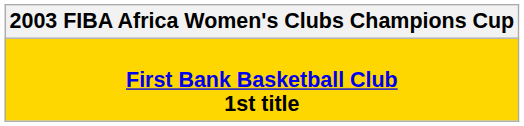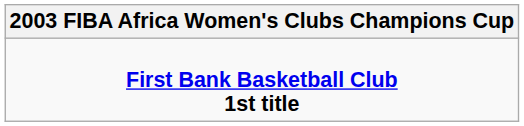(262, 91) gold background -> (262, 91) no background
